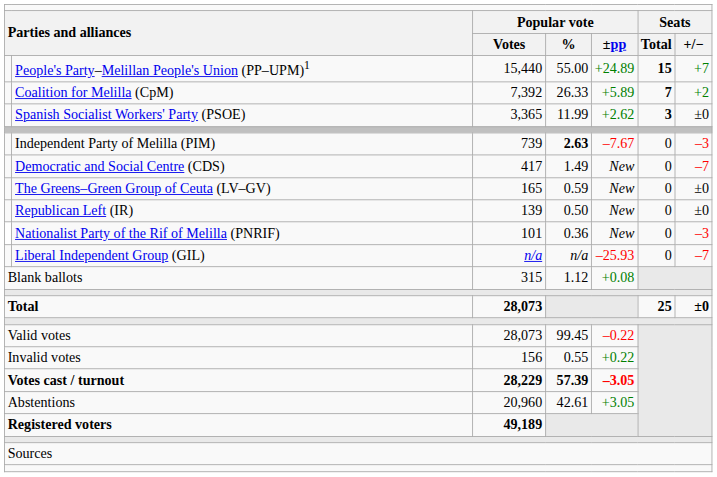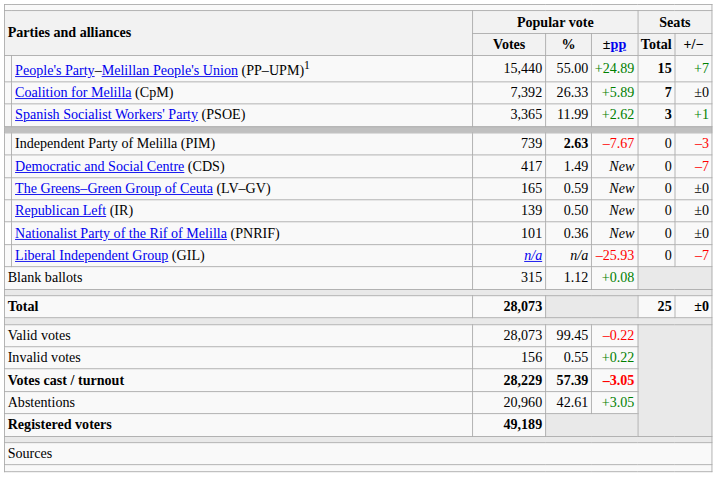(701, 92) +2 -> (702, 92) ±0
(702, 115) ±0 -> (701, 115) +1
(702, 233) –3 -> (702, 233) ±0
